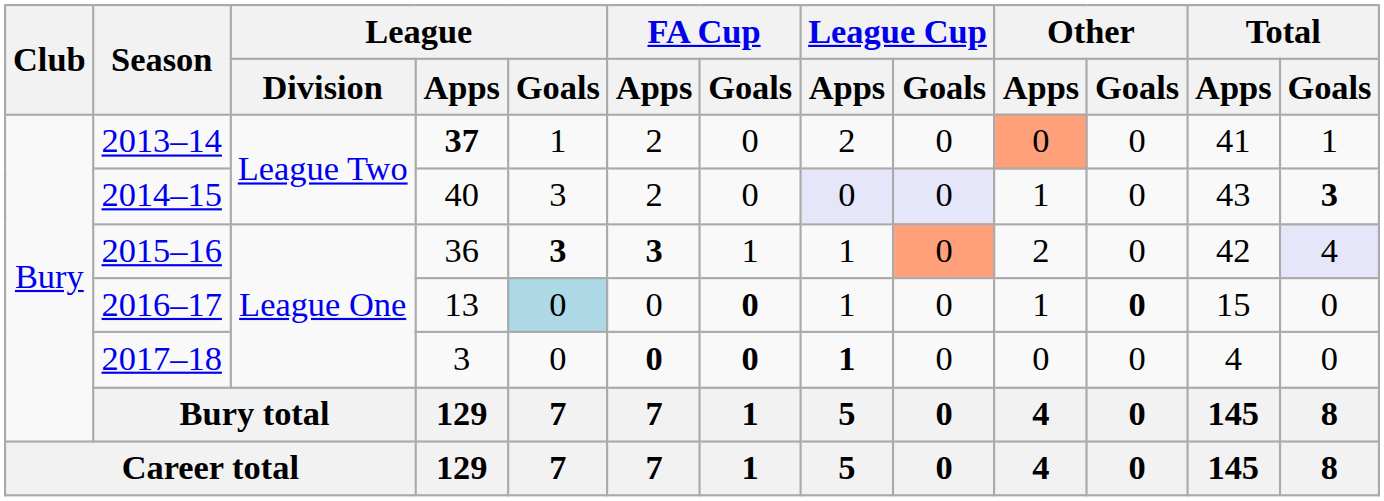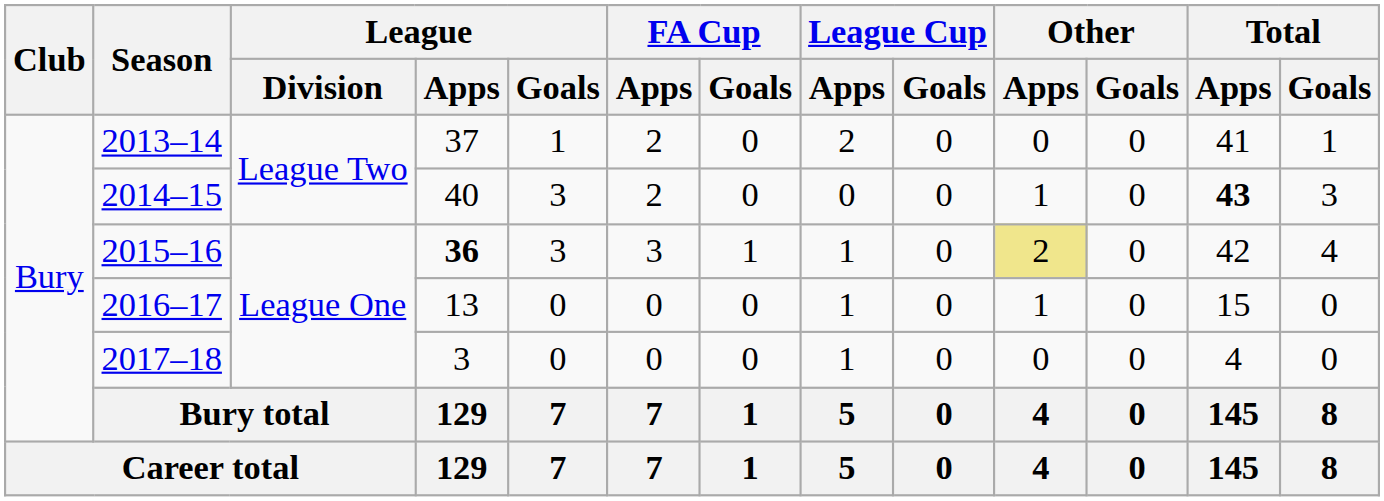(462, 140) bold -> (462, 140) normal
(1041, 140) lightsalmon background -> (1041, 140) no background
(847, 195) lavender background -> (847, 195) no background
(944, 195) lavender background -> (944, 195) no background
(1233, 195) normal -> (1233, 195) bold
(1329, 195) bold -> (1329, 195) normal
(462, 250) normal -> (462, 250) bold
(558, 250) bold -> (558, 250) normal
(654, 250) bold -> (654, 250) normal
(944, 250) lightsalmon background -> (944, 250) no background
(1041, 250) no background -> (1041, 250) khaki background
(1329, 250) lavender background -> (1329, 250) no background
(558, 304) lightblue background -> (558, 304) no background
(750, 304) bold -> (750, 304) normal
(1137, 304) bold -> (1137, 304) normal
(654, 359) bold -> (654, 359) normal
(750, 359) bold -> (750, 359) normal
(847, 359) bold -> (847, 359) normal
